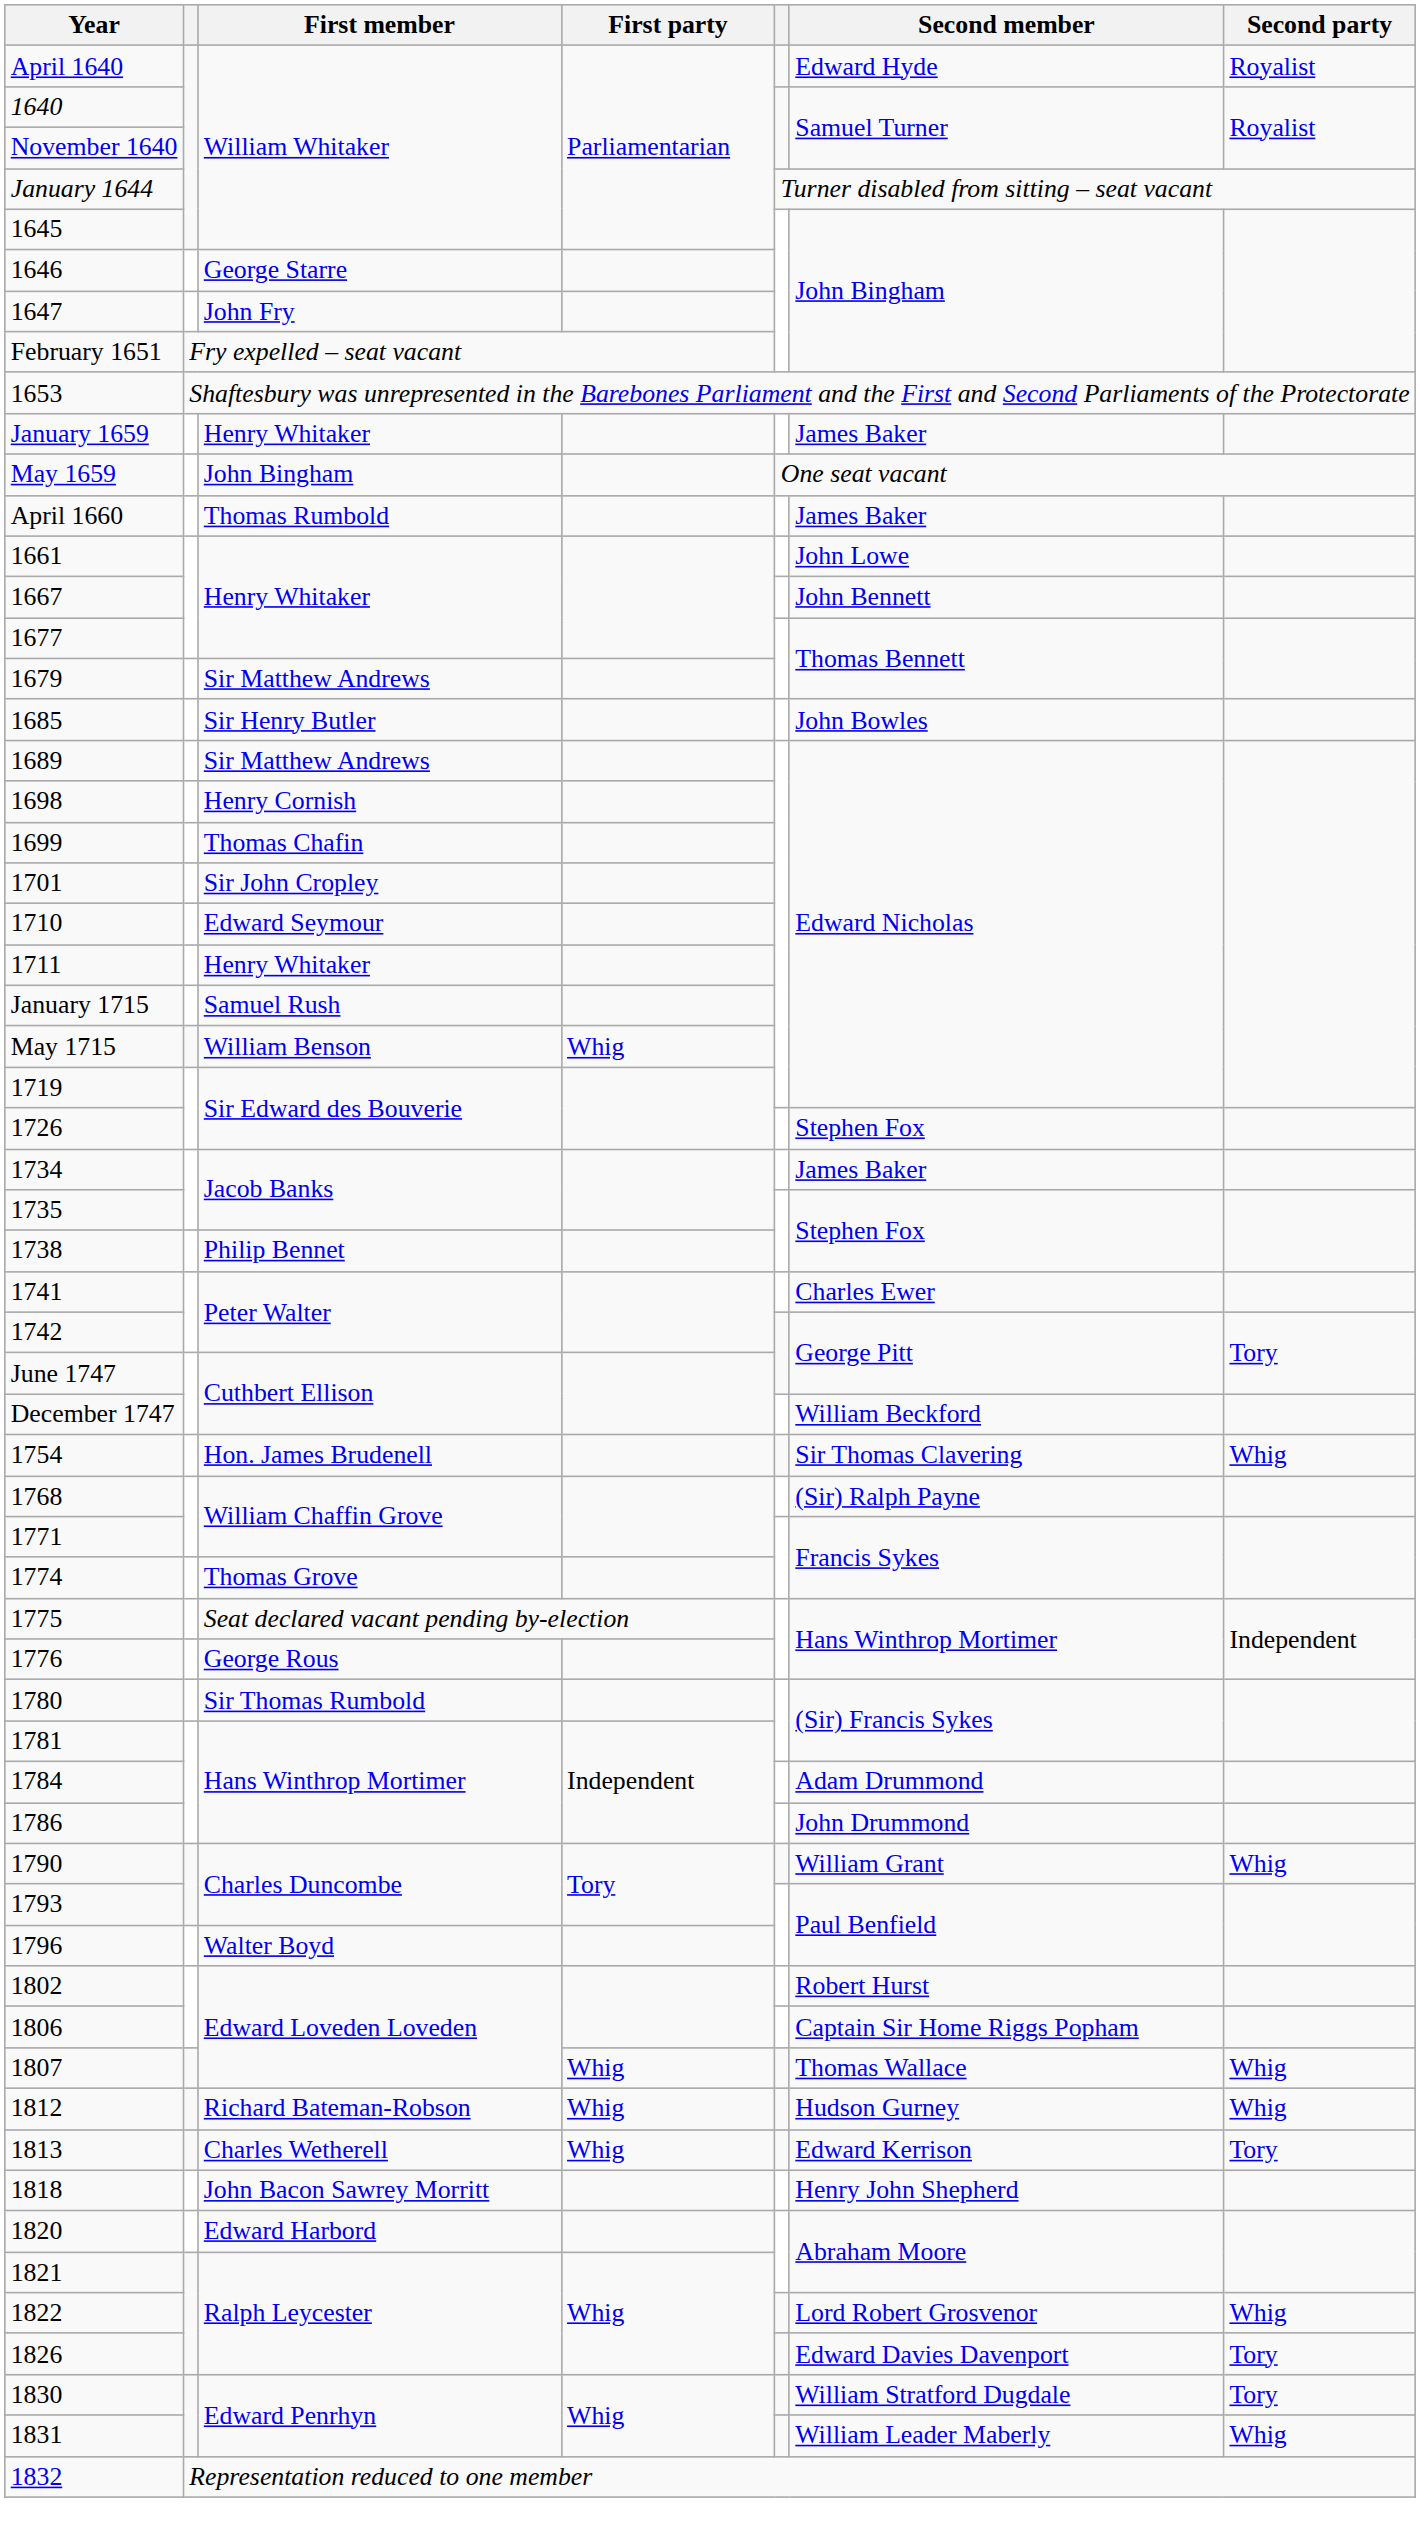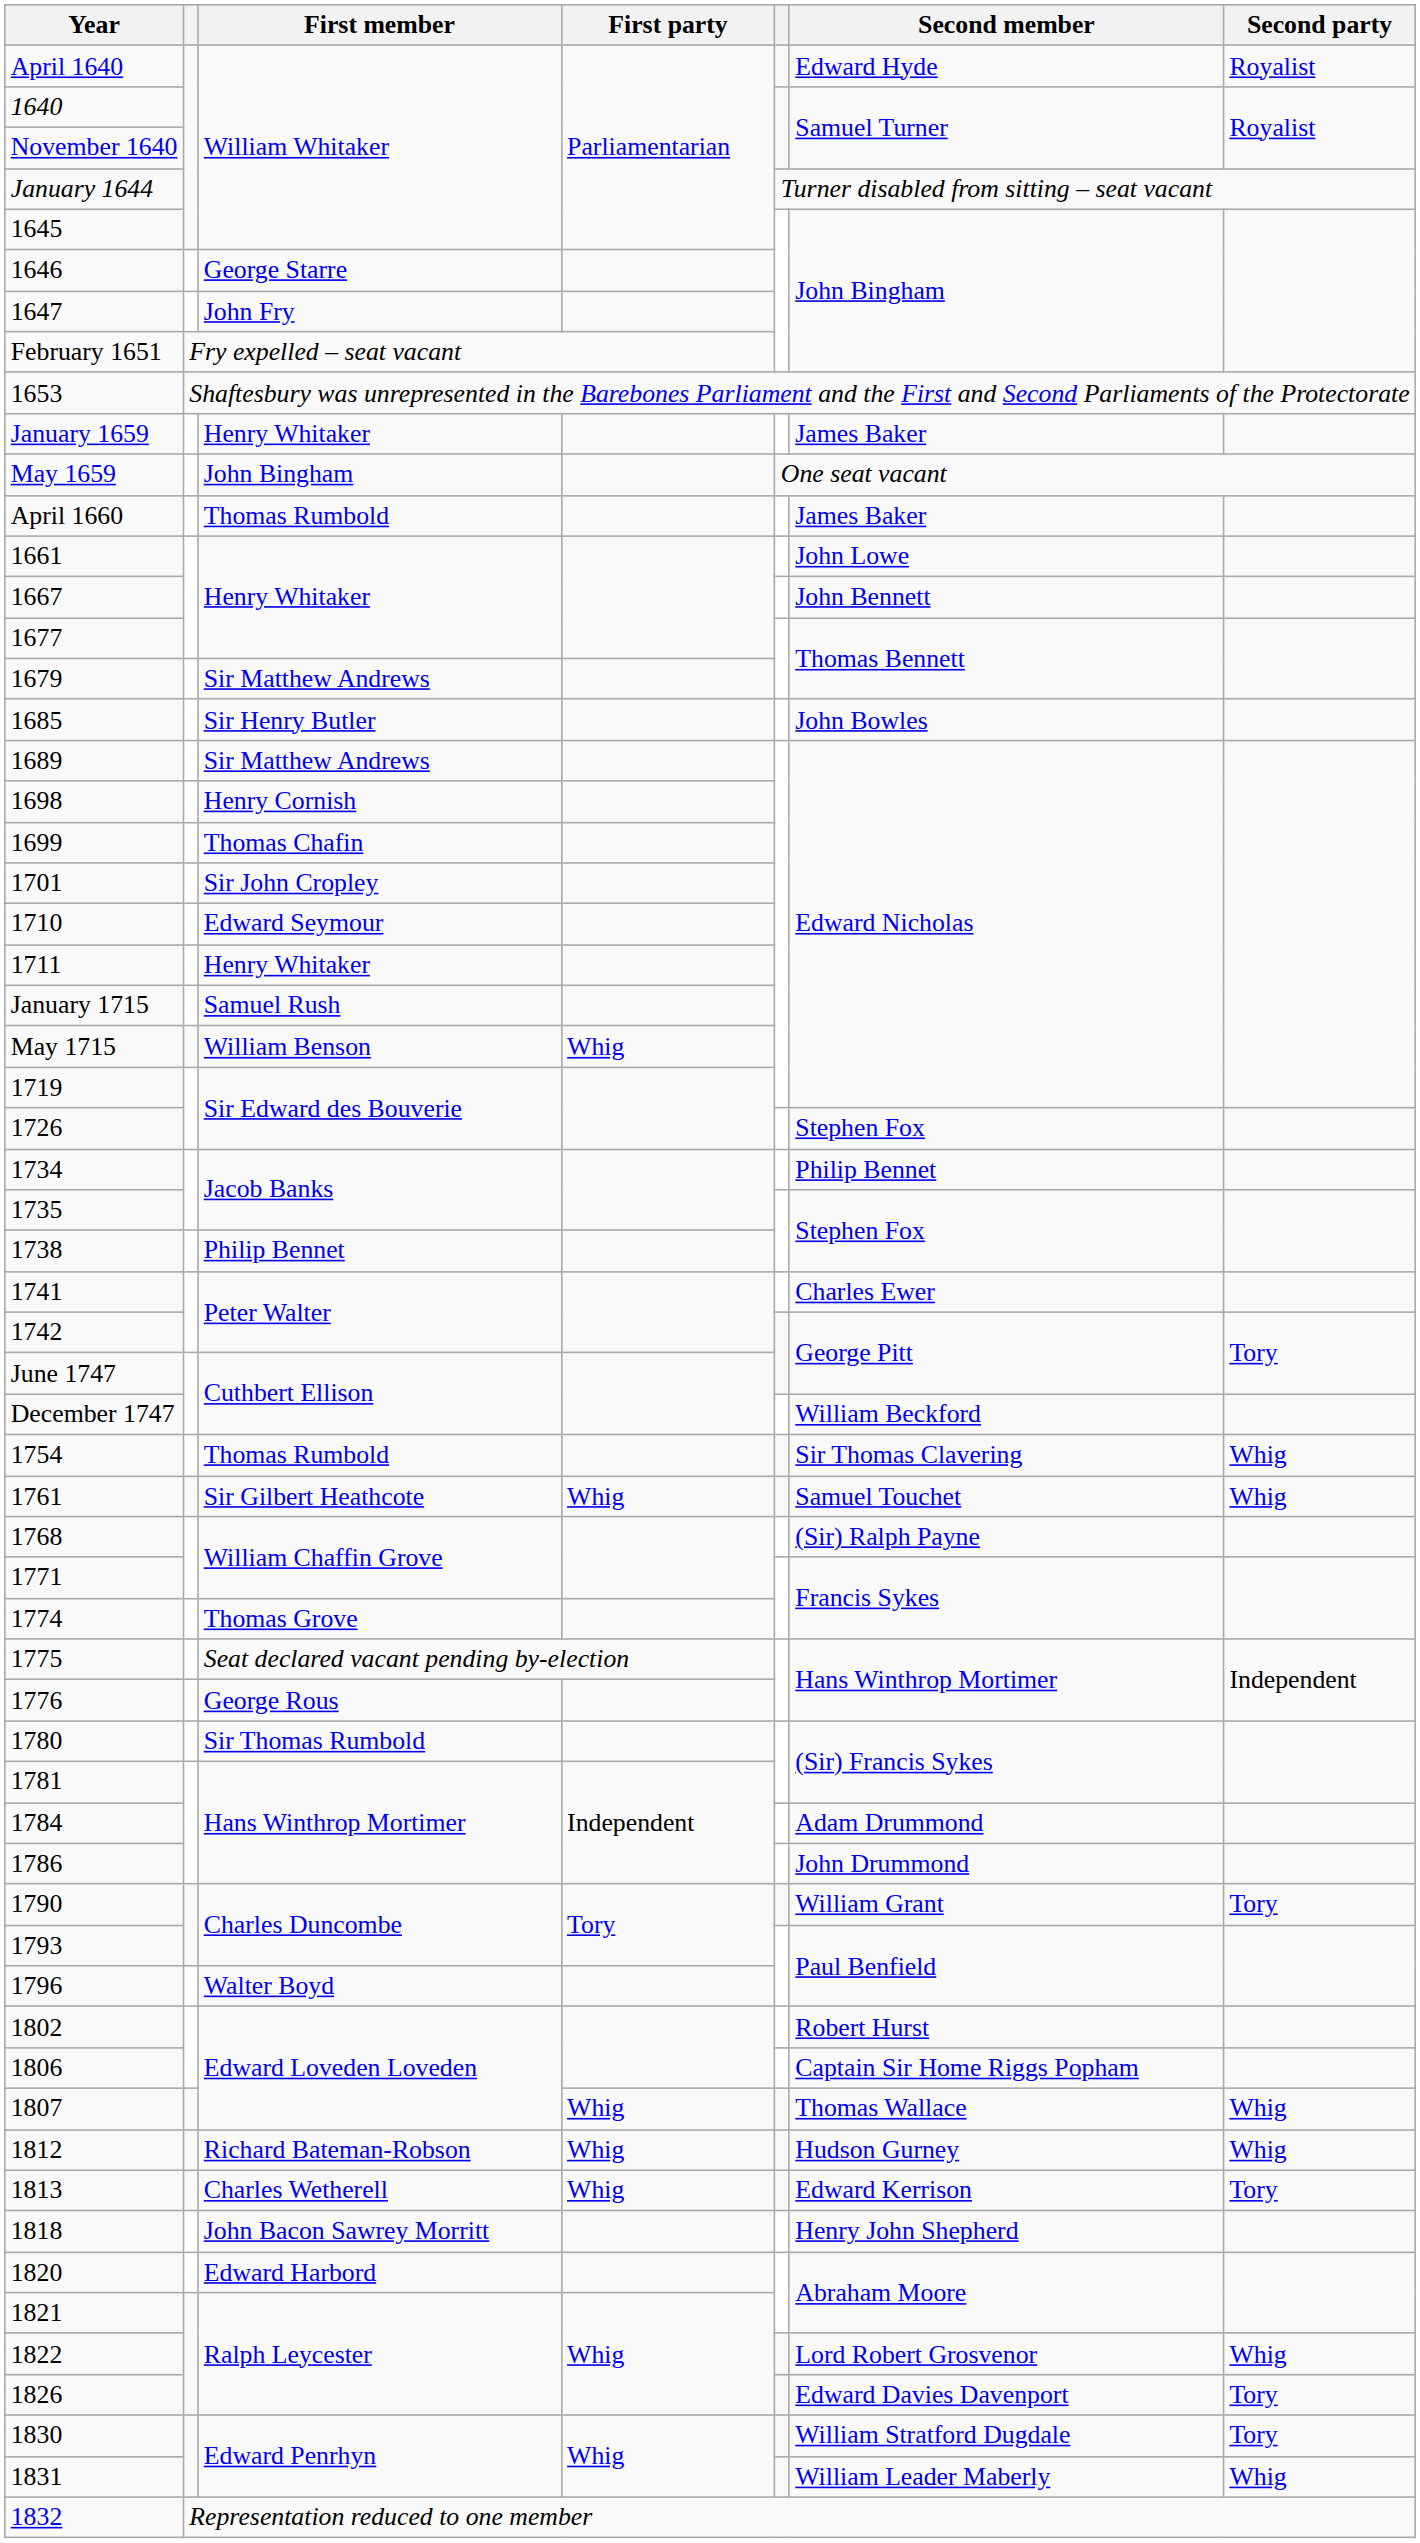(861, 1168) James Baker -> (866, 1168) Philip Bennet
(318, 1454) Hon. James Brudenell -> (296, 1454) Thomas Rumbold
+ row: (37, 1495)
(1258, 1863) Whig -> (1254, 1904) Tory
